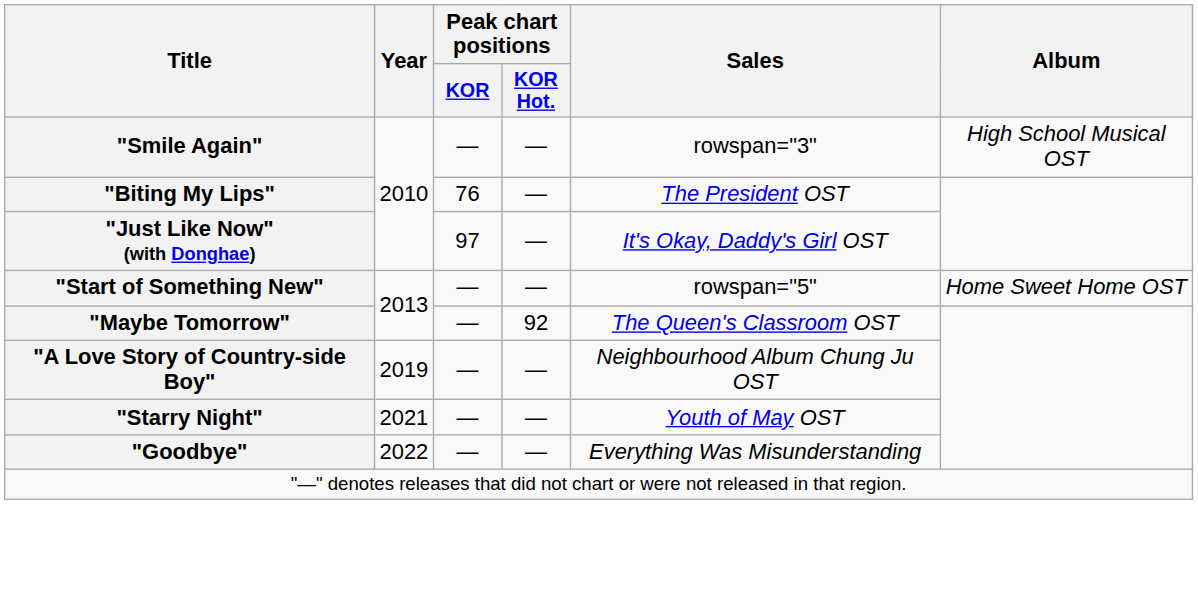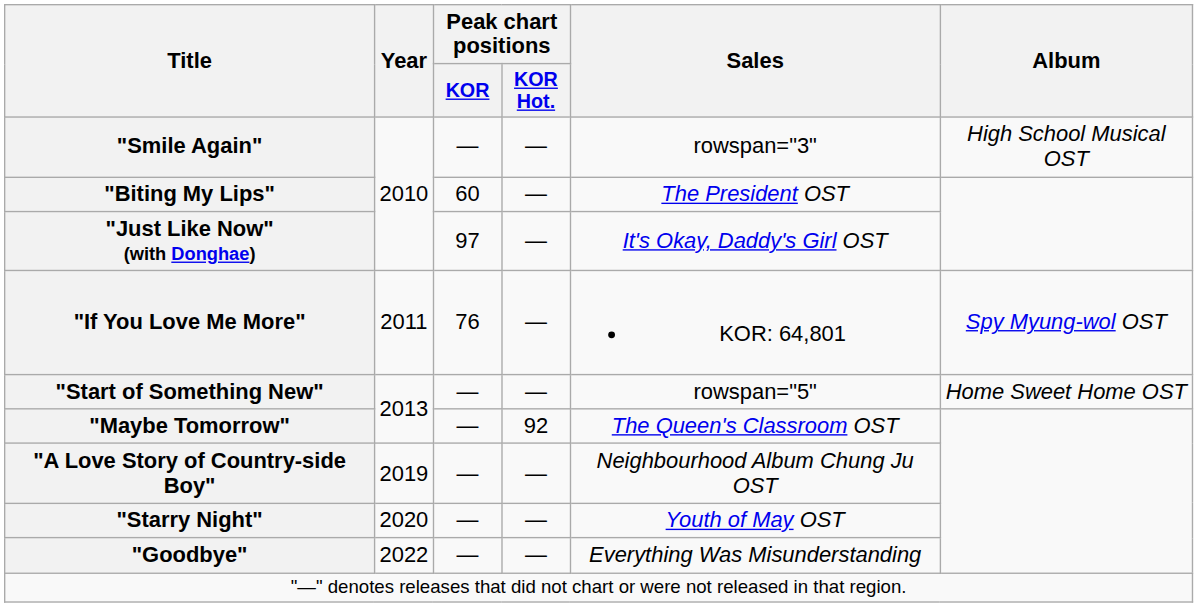(468, 193) 76 -> (468, 193) 60
+ row: (190, 322)
(404, 416) 2021 -> (404, 520) 2020
